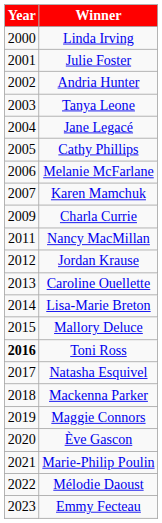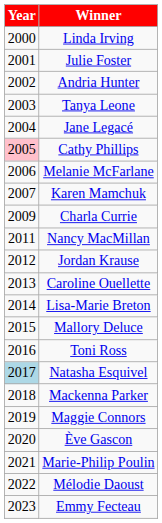(22, 149) no background -> (22, 149) pink background
(22, 350) bold -> (22, 350) normal
(22, 372) no background -> (22, 372) lightblue background
